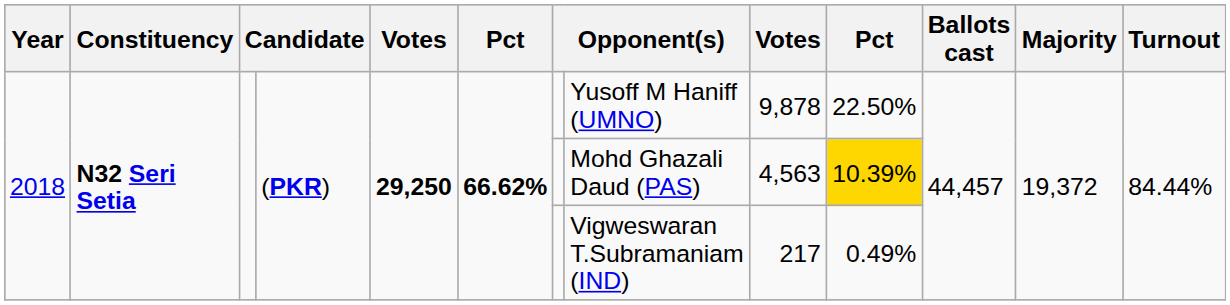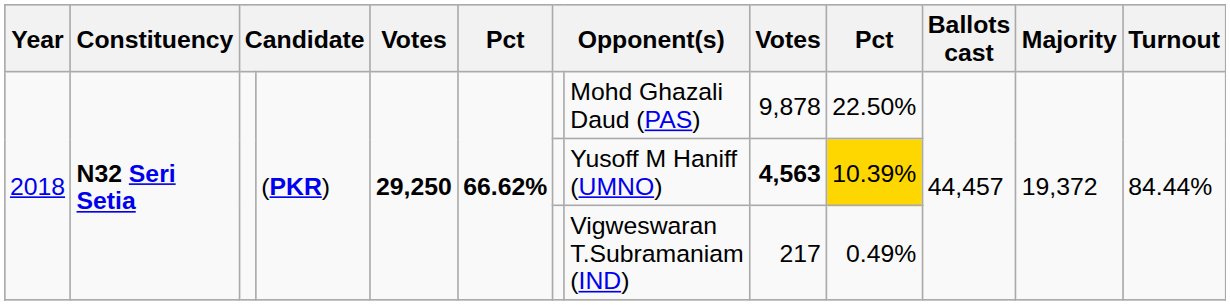(654, 105) Yusoff M Haniff (UMNO) -> (647, 105) Mohd Ghazali Daud (PAS)
(647, 172) Mohd Ghazali Daud (PAS) -> (654, 172) Yusoff M Haniff (UMNO)
(790, 172) normal -> (790, 172) bold
